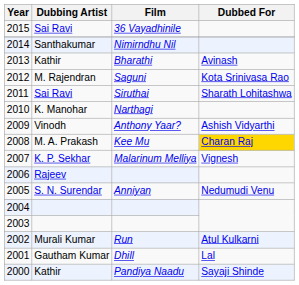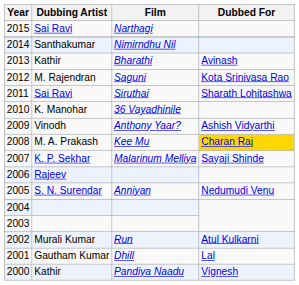(147, 28) 36 Vayadhinile -> (133, 28) Narthagi
(133, 110) Narthagi -> (147, 110) 36 Vayadhinile
(220, 158) Vignesh -> (233, 158) Sayaji Shinde
(233, 272) Sayaji Shinde -> (220, 272) Vignesh
